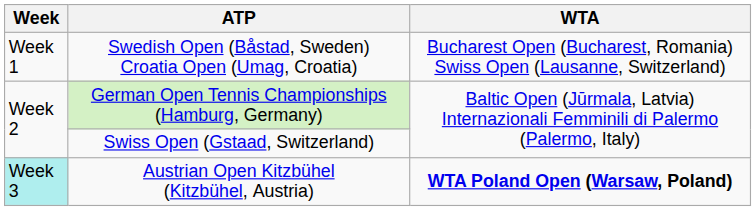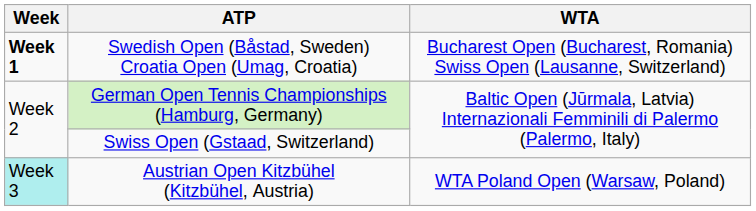(31, 56) normal -> (32, 56) bold
(580, 181) bold -> (580, 181) normal
